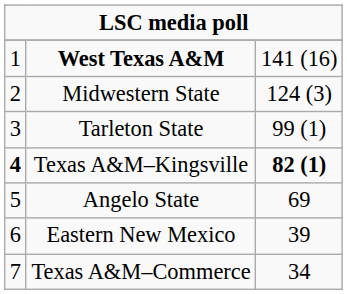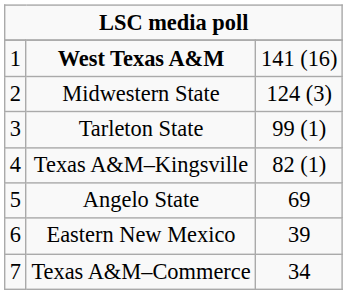(15, 164) bold -> (15, 164) normal
(299, 164) bold -> (299, 164) normal
